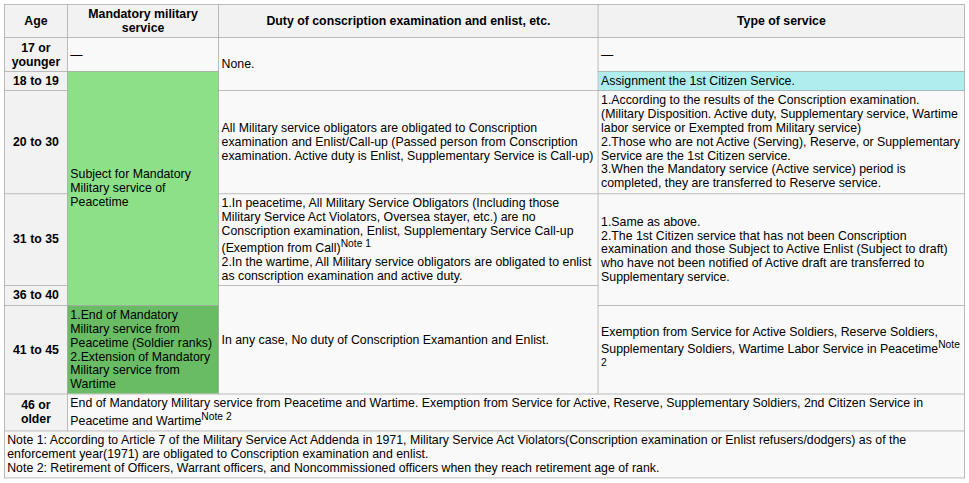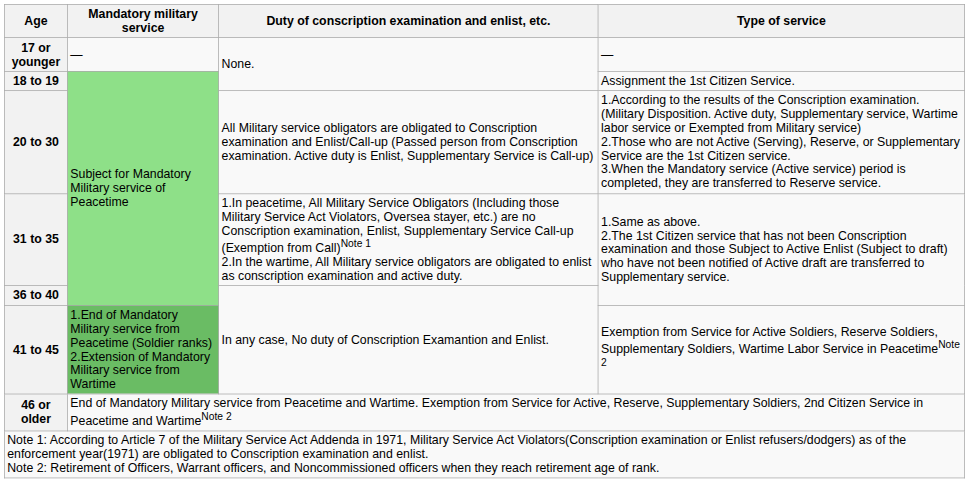(698, 81) paleturquoise background -> (698, 81) no background
